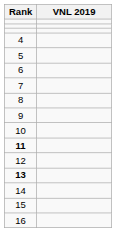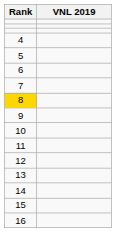(21, 100) no background -> (21, 100) gold background
(21, 145) bold -> (21, 145) normal
(21, 175) bold -> (21, 175) normal
